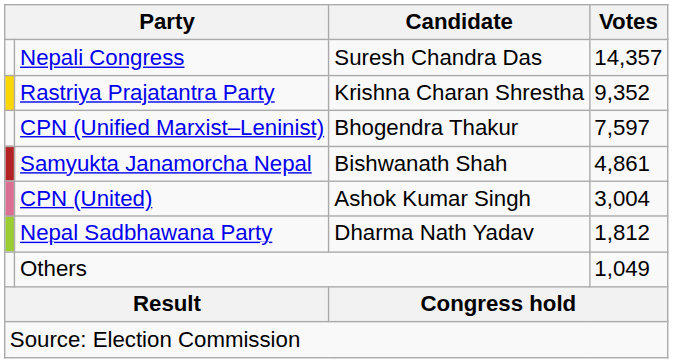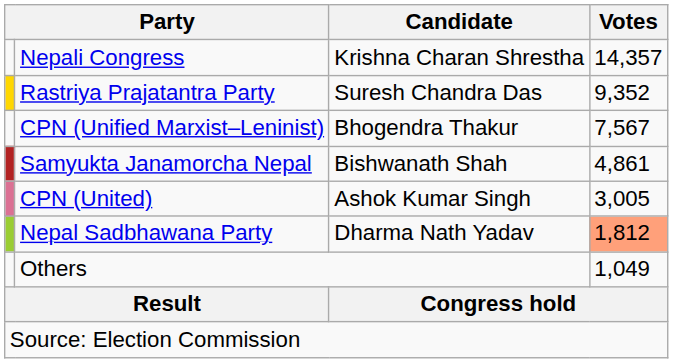(438, 57) Suresh Chandra Das -> (459, 57) Krishna Charan Shrestha
(459, 92) Krishna Charan Shrestha -> (438, 92) Suresh Chandra Das
(622, 127) 7,597 -> (622, 127) 7,567
(622, 198) 3,004 -> (622, 198) 3,005
(622, 233) no background -> (622, 233) lightsalmon background
